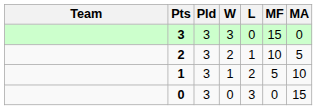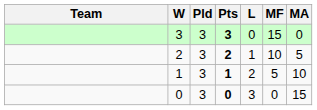columns swapped: (181, 14) <-> (230, 14)
